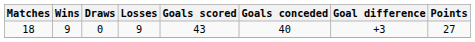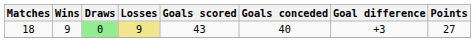(100, 30) no background -> (100, 30) lightgreen background
(139, 30) no background -> (139, 30) khaki background
